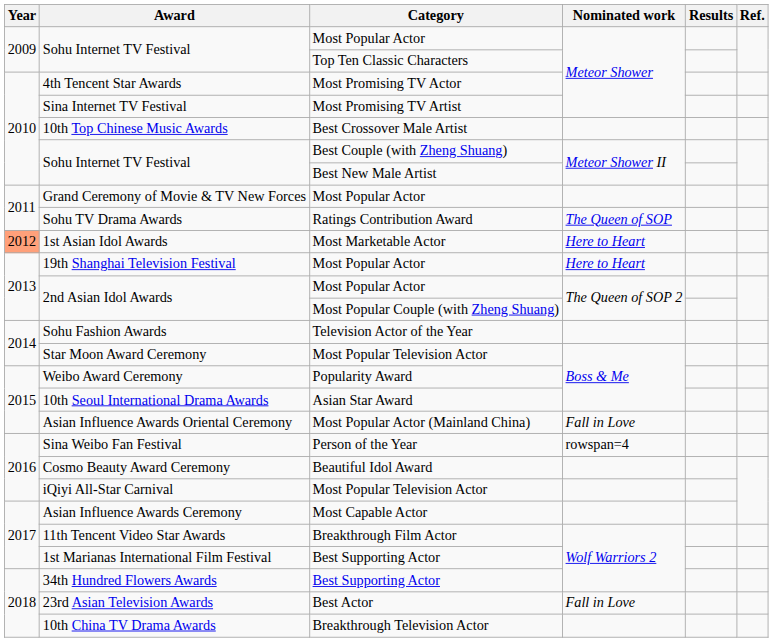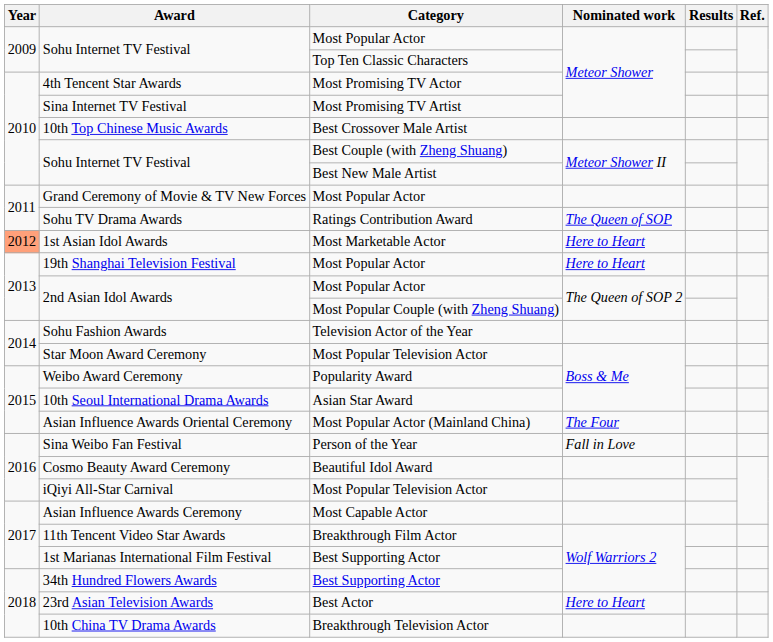(600, 422) Fall in Love -> (592, 422) The Four
(597, 444) rowspan=4 -> (600, 444) Fall in Love
(600, 602) Fall in Love -> (605, 602) Here to Heart
